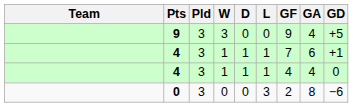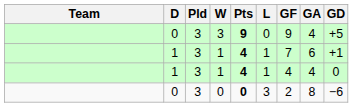columns swapped: (176, 14) <-> (245, 14)
